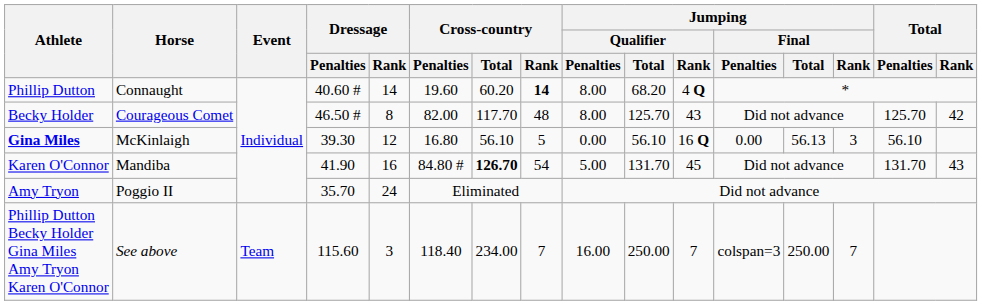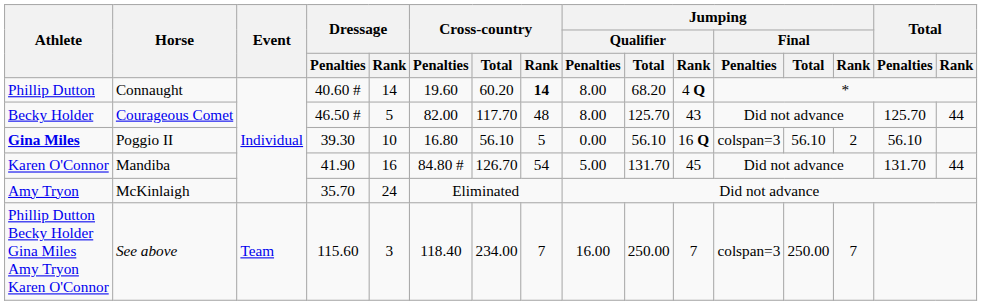(389, 115) 8 -> (389, 115) 5
(956, 115) 42 -> (956, 115) 44
(153, 140) McKinlaigh -> (144, 140) Poggio II
(389, 140) 12 -> (389, 140) 10
(749, 140) 0.00 -> (749, 140) colspan=3
(808, 140) 56.13 -> (808, 140) 56.10
(853, 140) 3 -> (853, 140) 2
(497, 165) bold -> (497, 165) normal
(956, 165) 43 -> (956, 165) 44
(144, 190) Poggio II -> (153, 190) McKinlaigh
